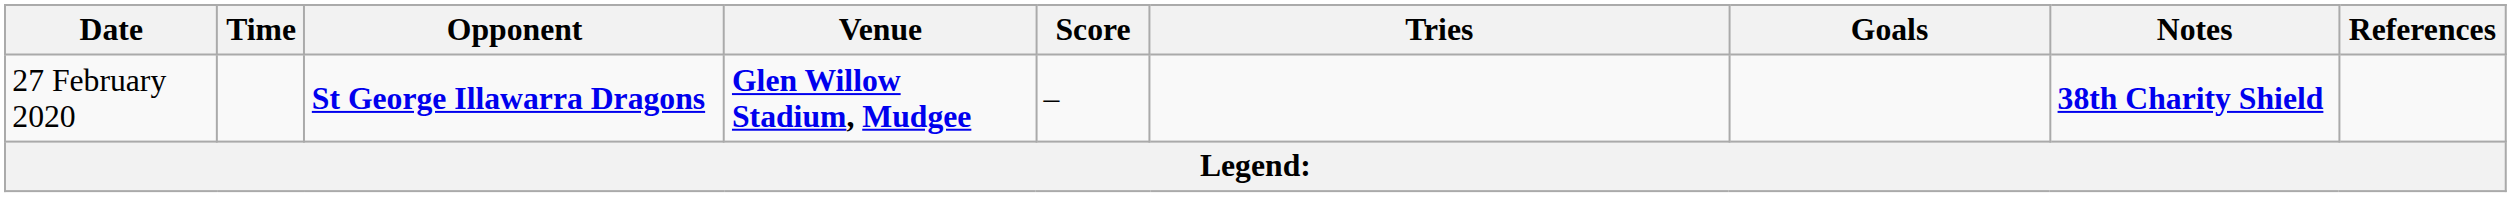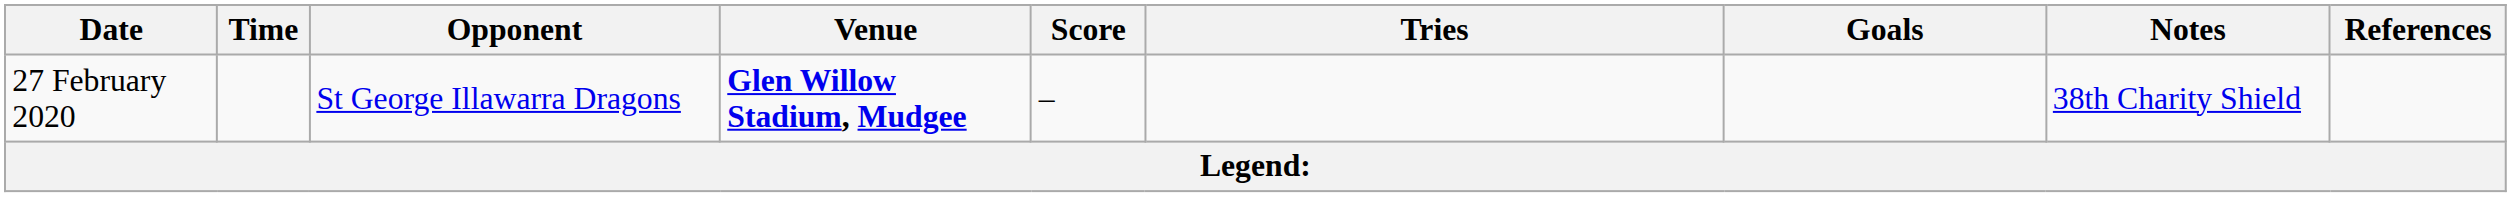(508, 97) bold -> (499, 97) normal
(2190, 97) bold -> (2177, 97) normal
